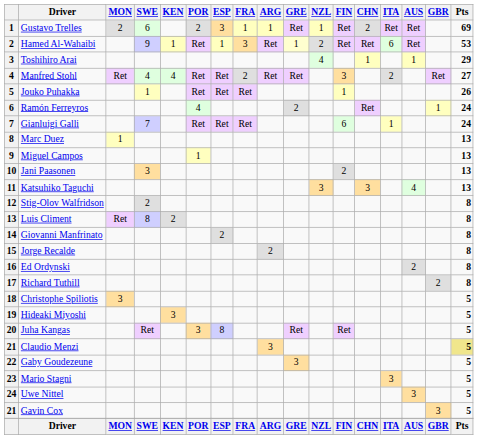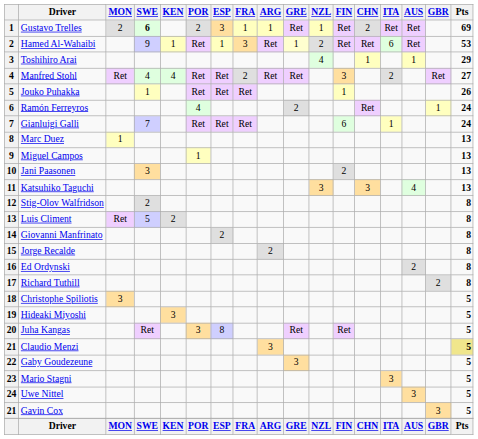(147, 27) normal -> (147, 27) bold
(147, 219) 8 -> (147, 219) 5
